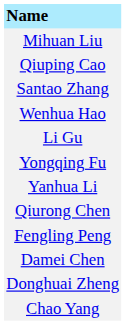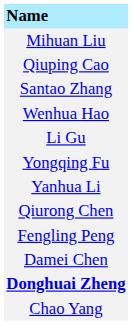(63, 284) normal -> (66, 284) bold
